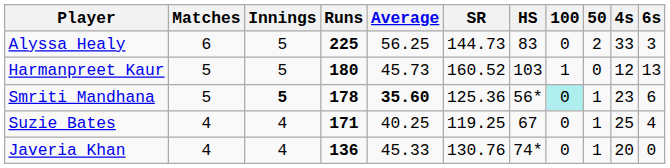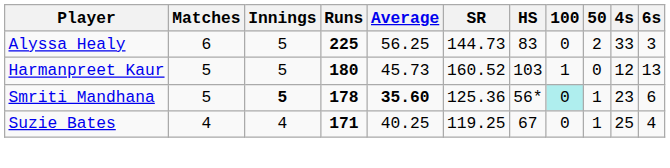- row: (67, 150)
